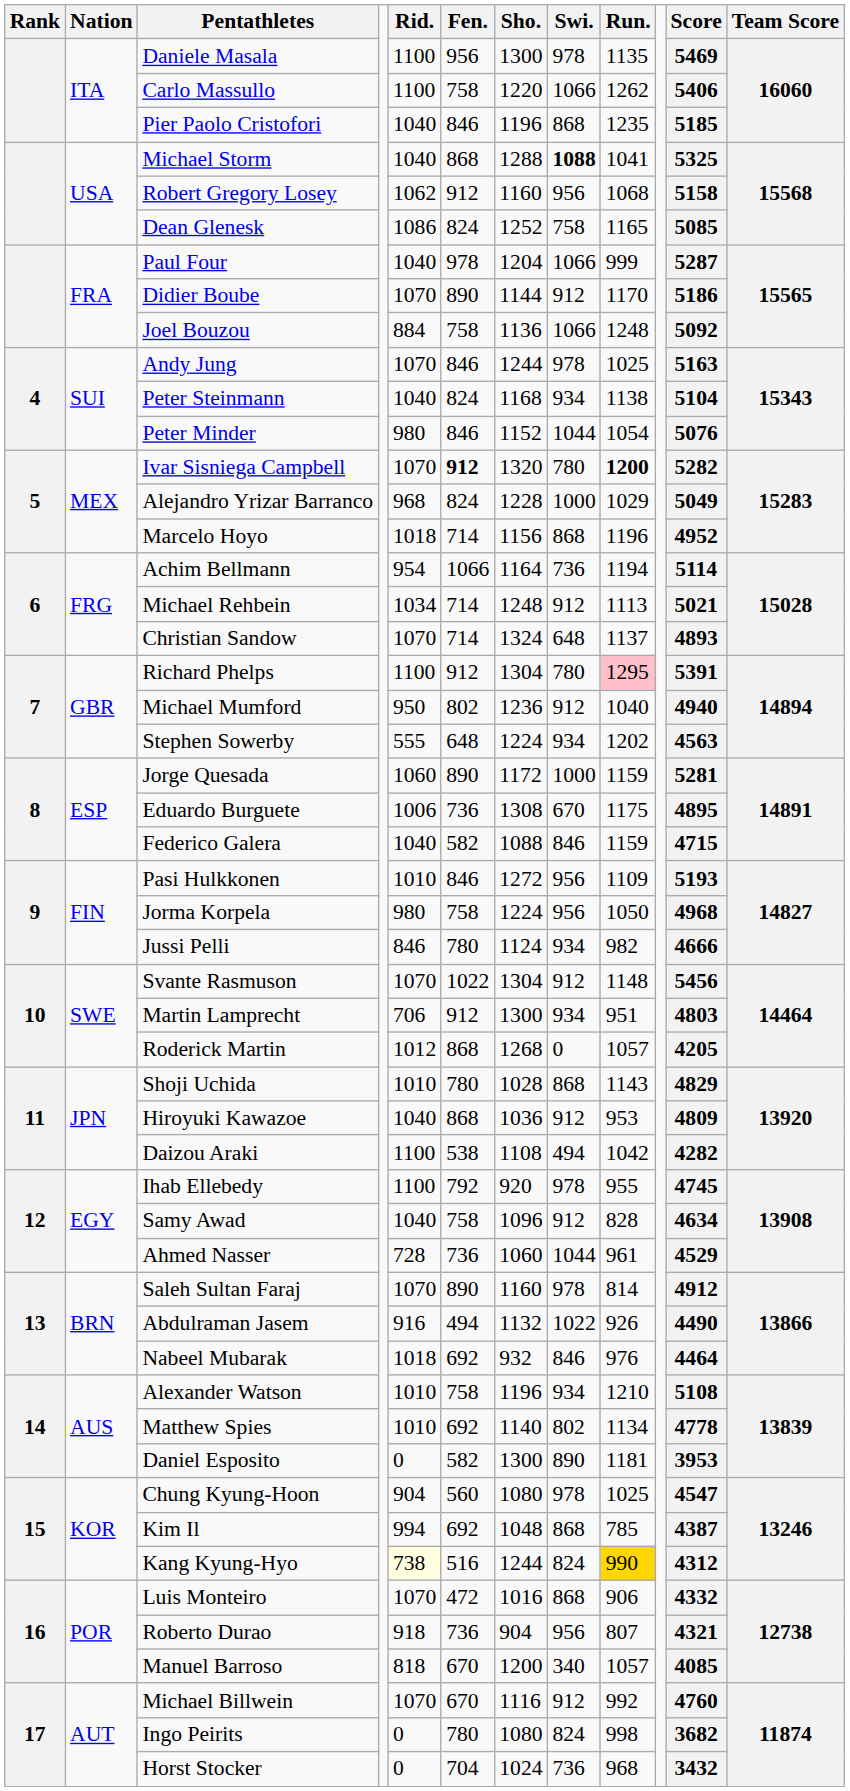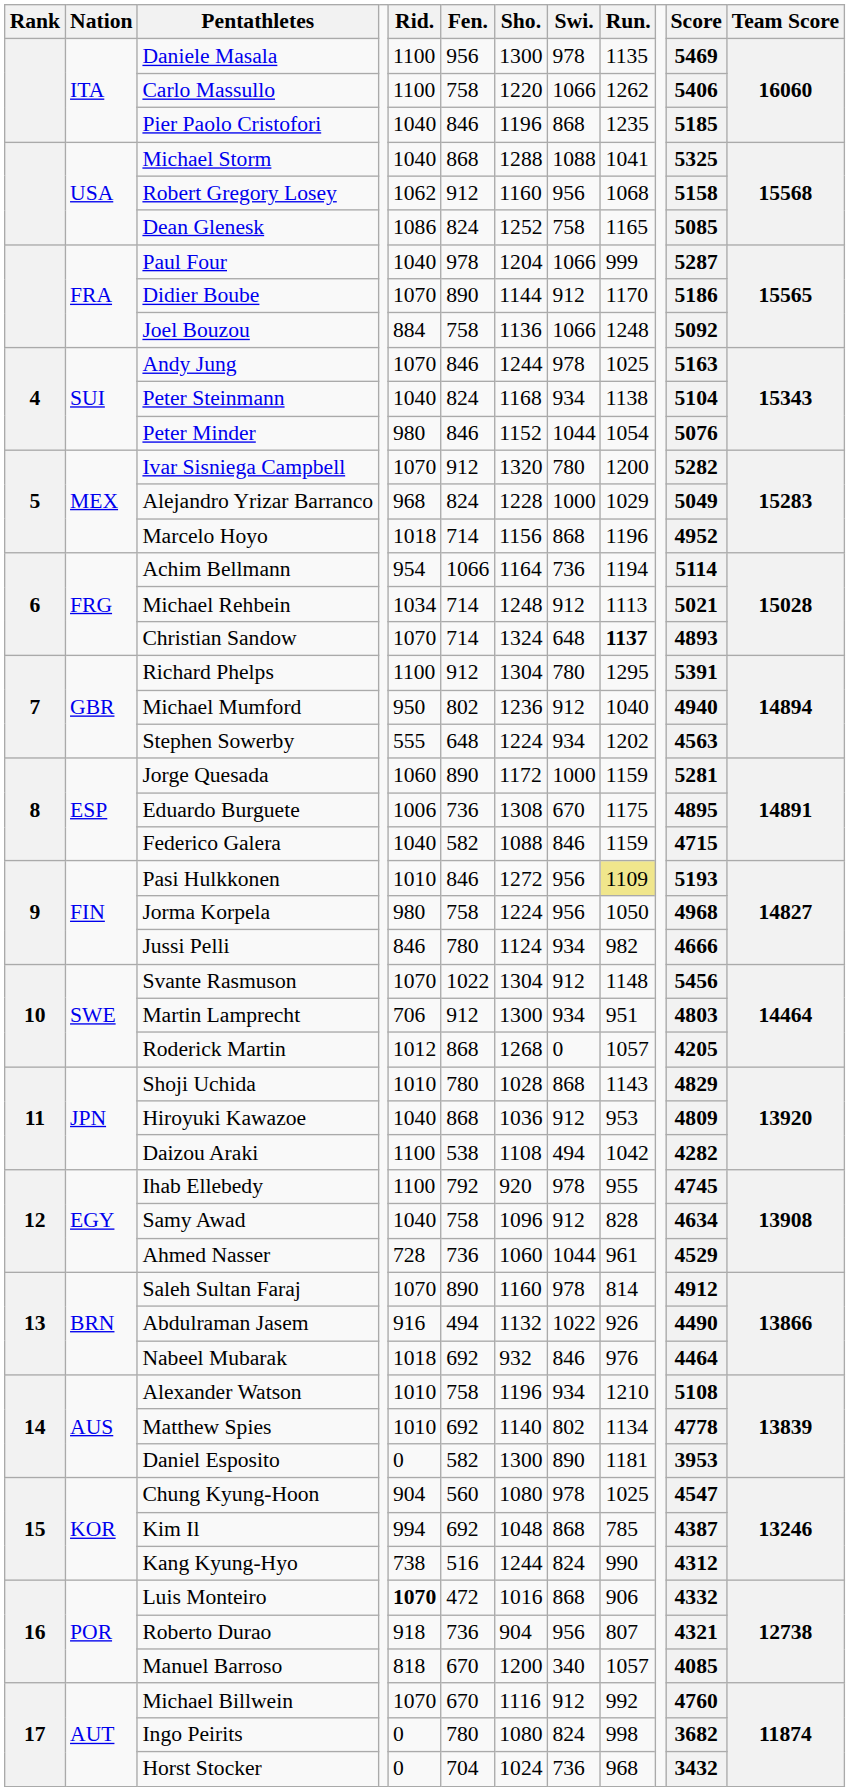(574, 158) bold -> (574, 158) normal
(462, 466) bold -> (462, 466) normal
(627, 466) bold -> (627, 466) normal
(627, 638) normal -> (627, 638) bold
(627, 672) pink background -> (627, 672) no background
(627, 878) no background -> (627, 878) khaki background
(409, 1563) lightyellow background -> (409, 1563) no background
(622, 1563) gold background -> (622, 1563) no background
(415, 1597) normal -> (415, 1597) bold
